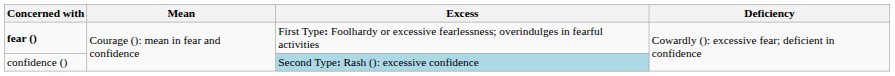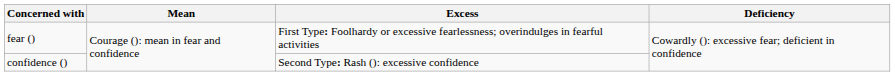(22, 37) bold -> (21, 37) normal
(379, 62) lightblue background -> (379, 62) no background
